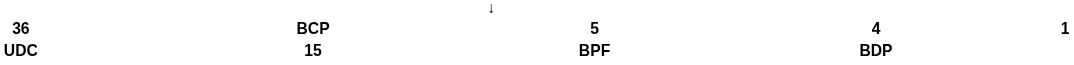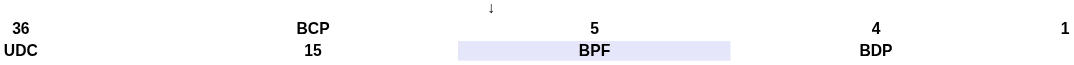(595, 50) no background -> (595, 50) lavender background
